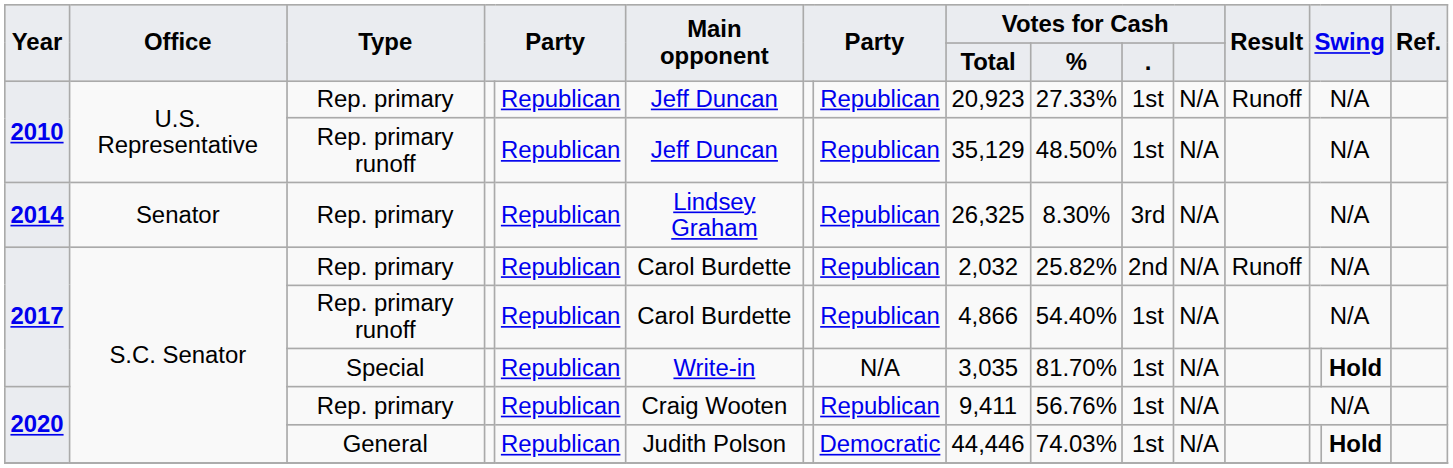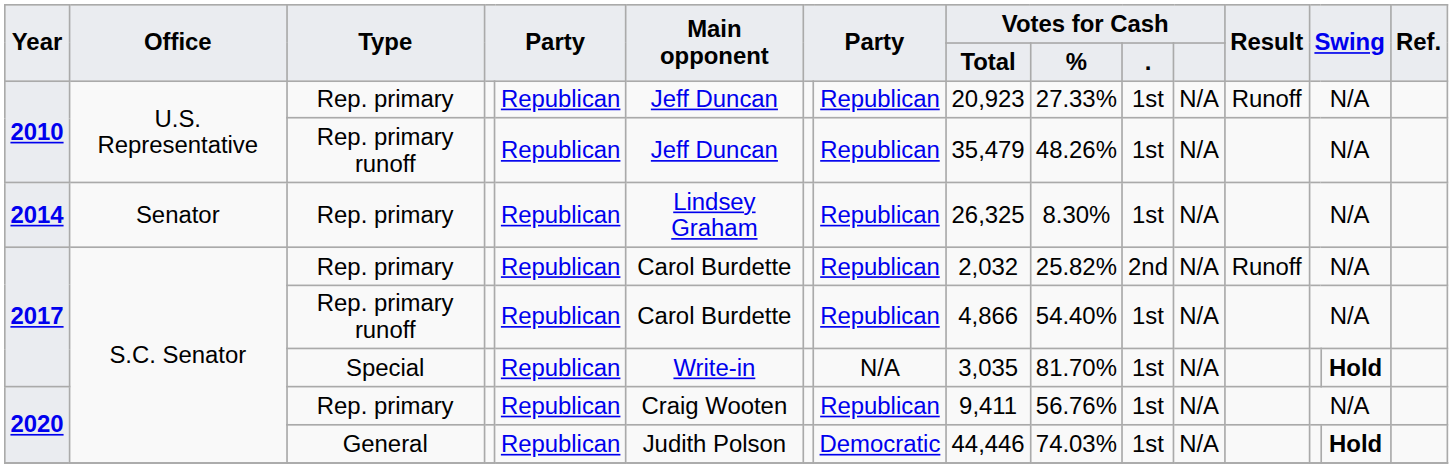(988, 151) 35,129 -> (988, 151) 35,479
(1076, 151) 48.50% -> (1076, 151) 48.26%
(1148, 215) 3rd -> (1148, 215) 1st
